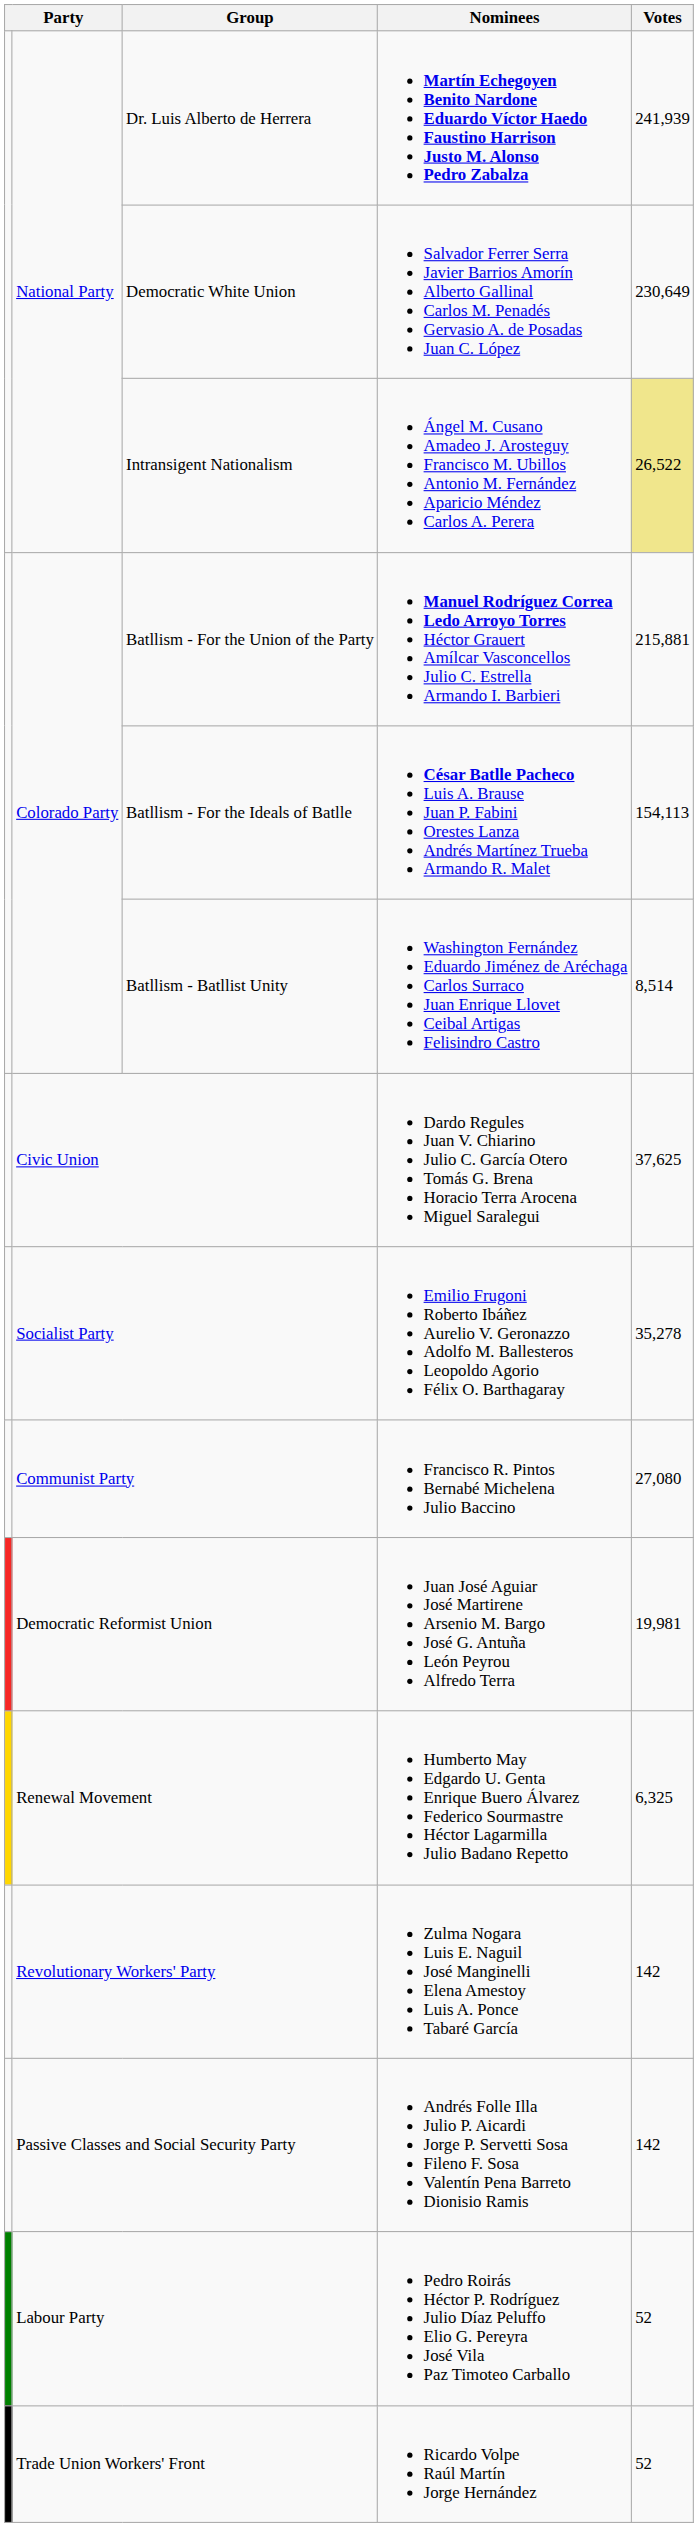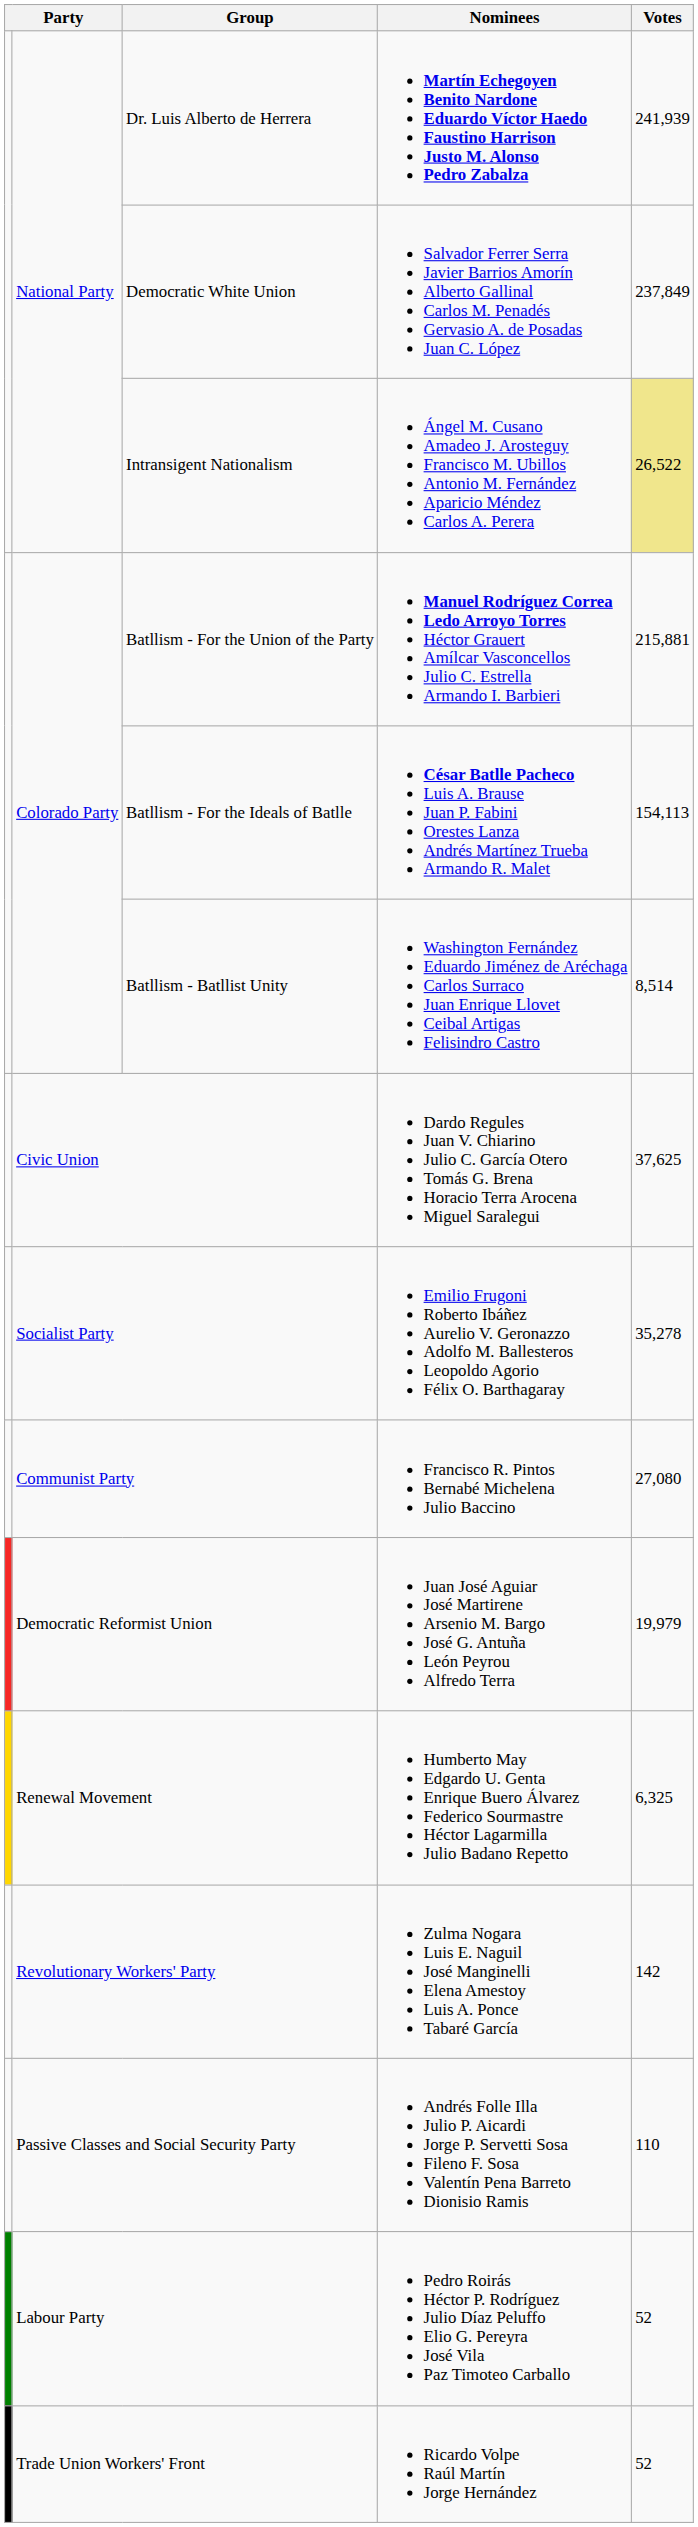(662, 291) 230,649 -> (662, 291) 237,849
(658, 1624) 19,981 -> (658, 1624) 19,979
(648, 2144) 142 -> (647, 2144) 110
